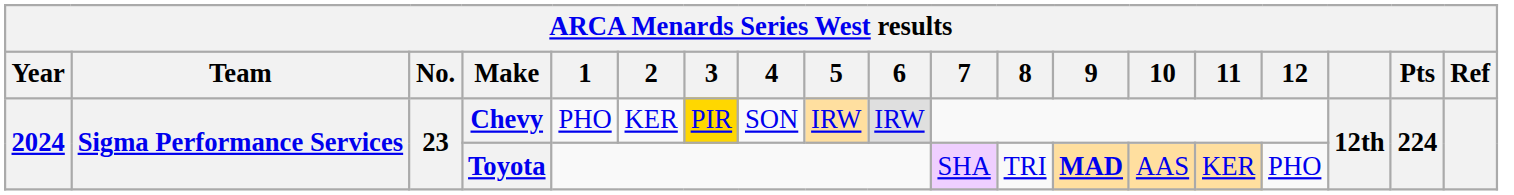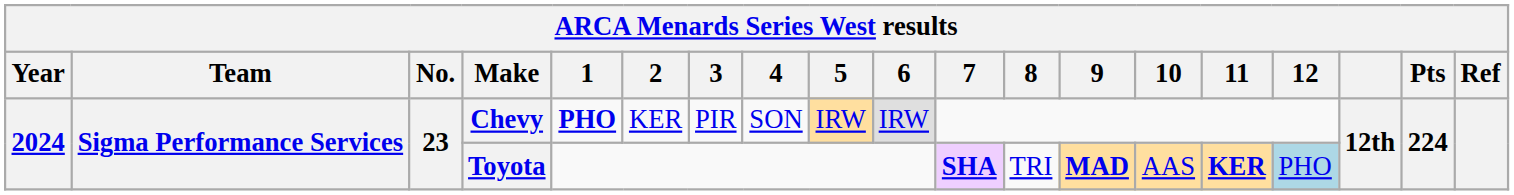(585, 119) normal -> (587, 119) bold
(711, 119) gold background -> (716, 119) no background
(964, 165) normal -> (969, 165) bold
(1229, 165) normal -> (1237, 165) bold
(1295, 165) no background -> (1305, 165) lightblue background
